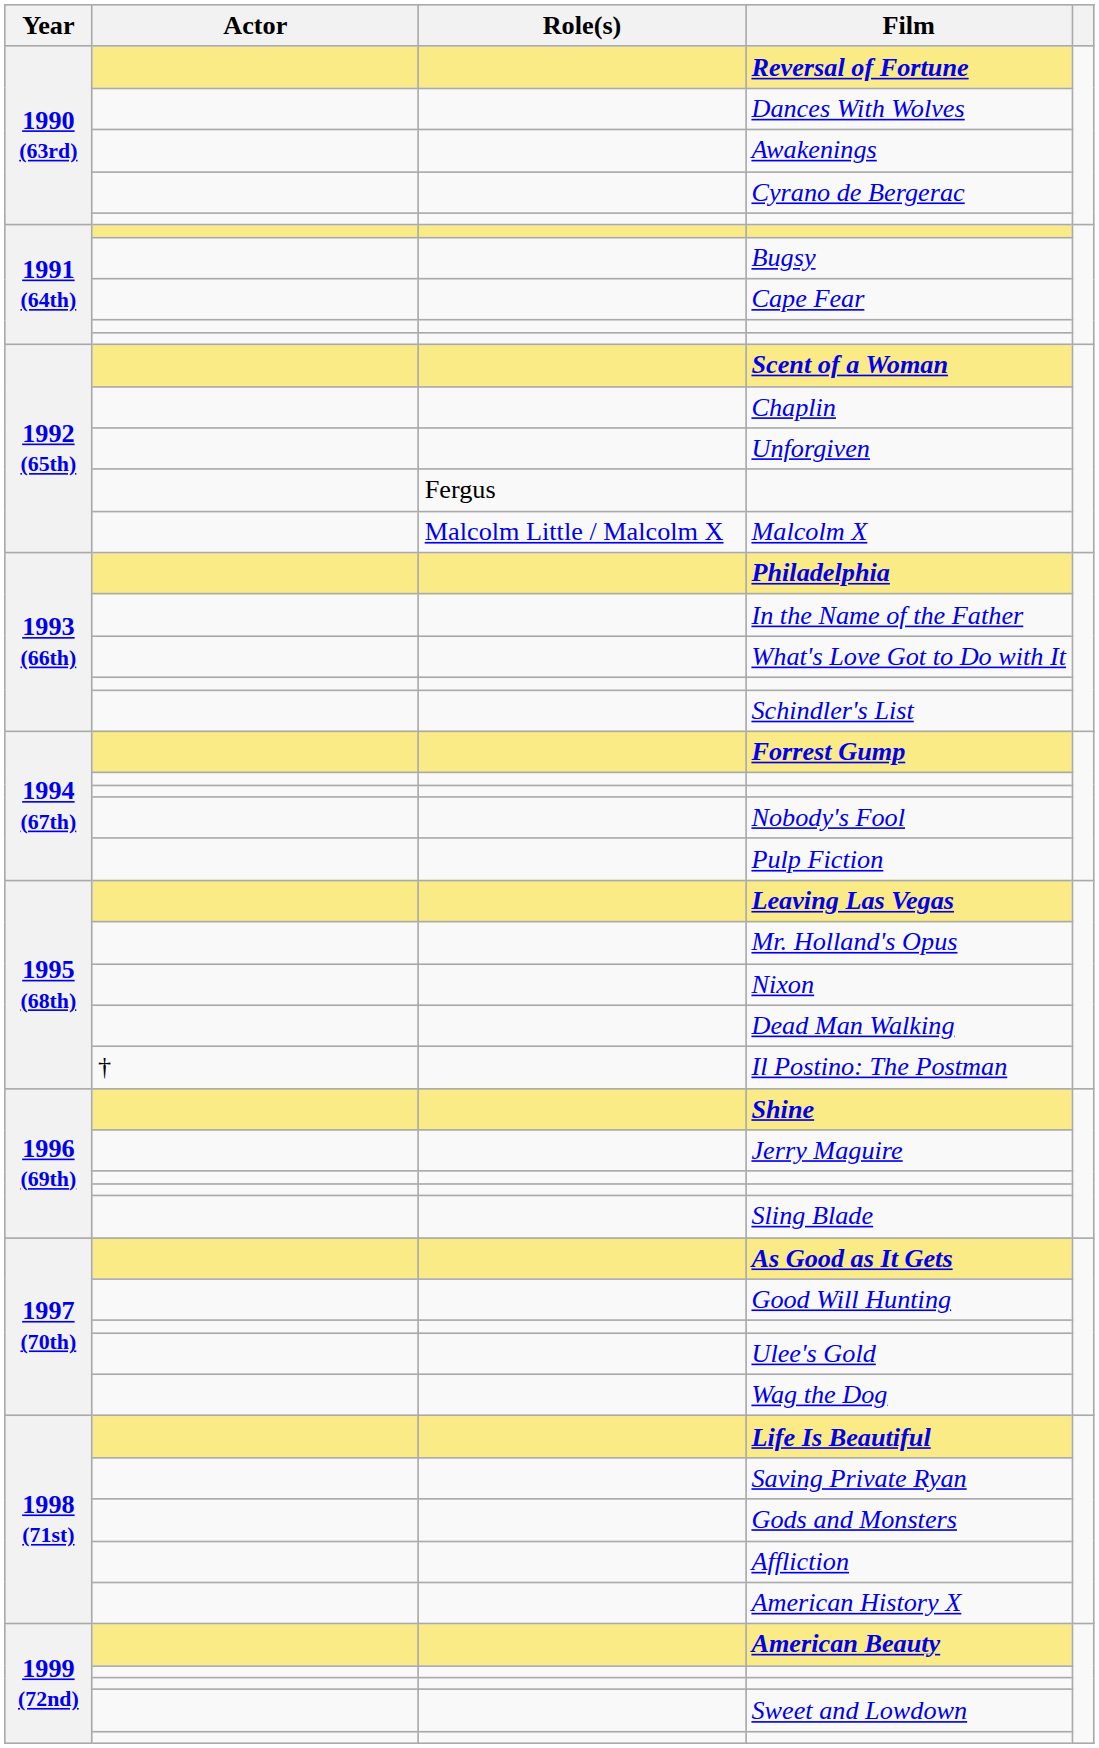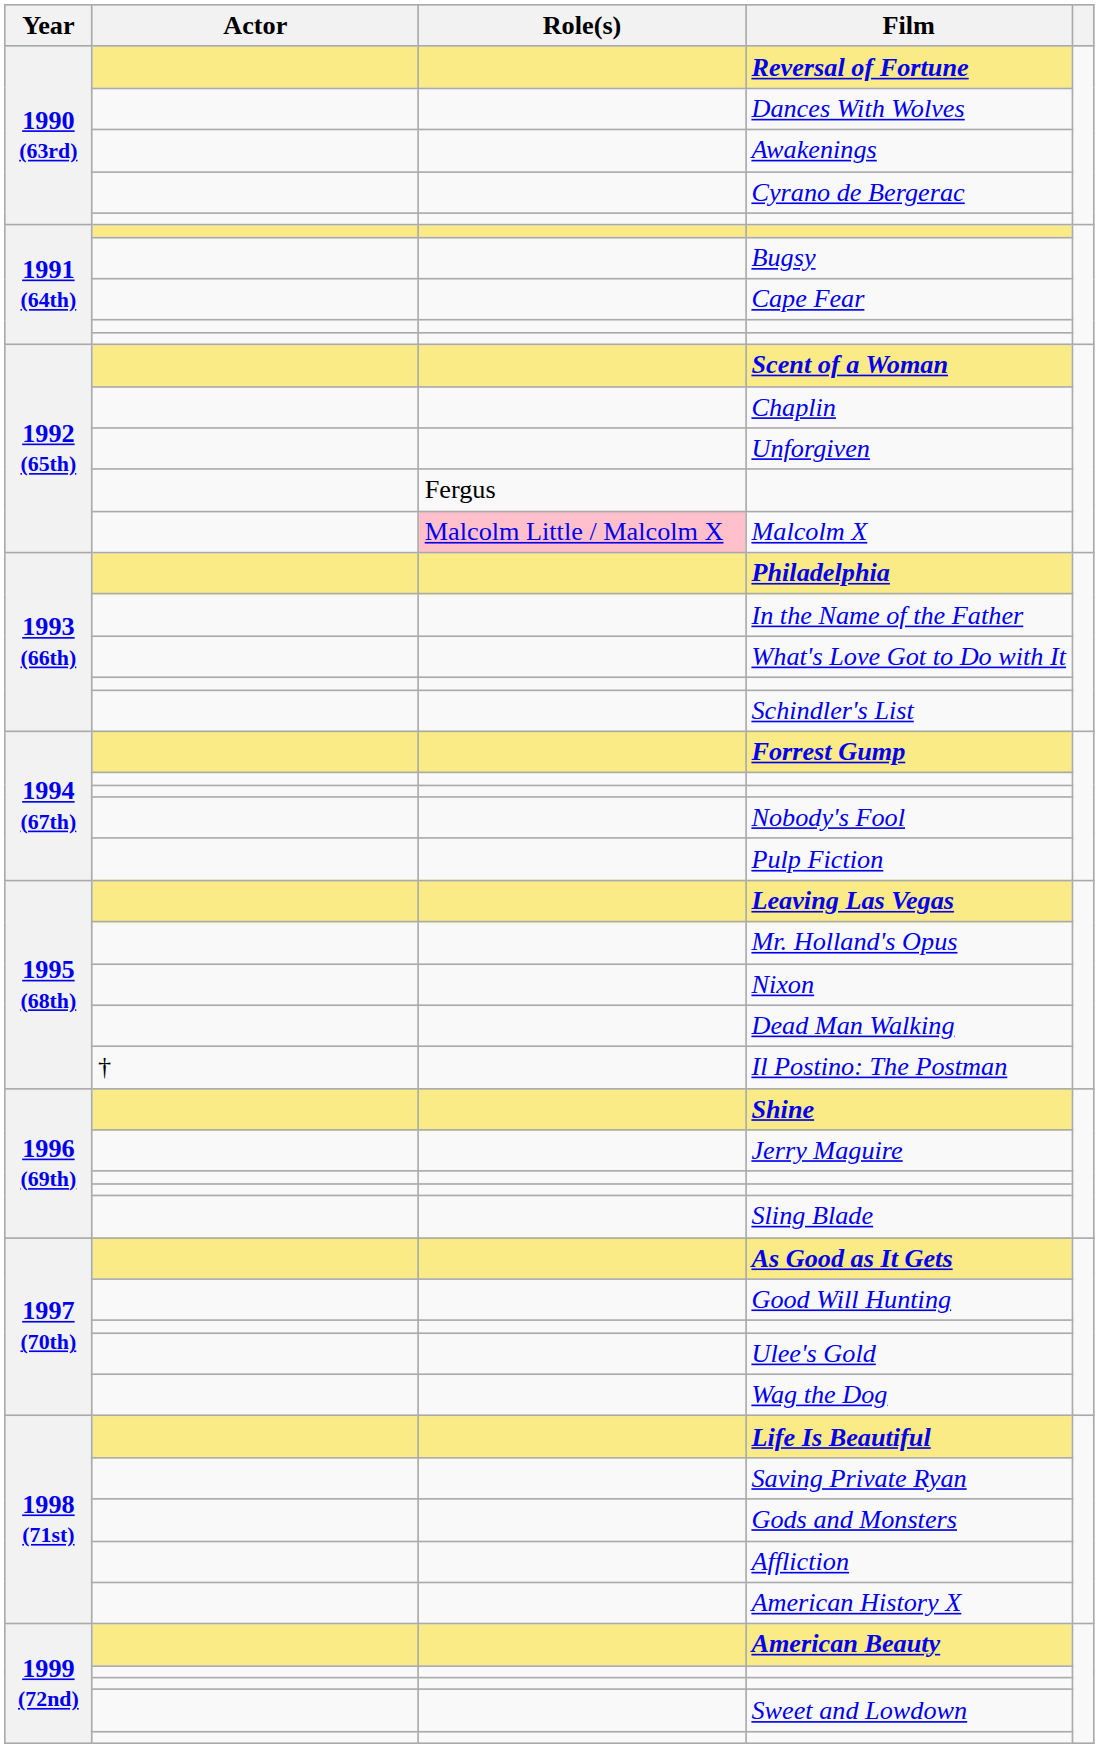(574, 531) no background -> (574, 531) pink background
